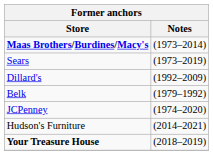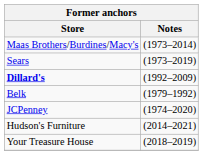(78, 45) bold -> (73, 45) normal
(24, 77) normal -> (26, 77) bold
(53, 142) bold -> (50, 142) normal
